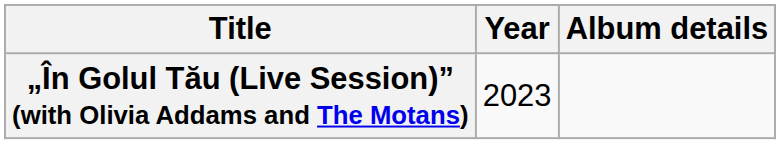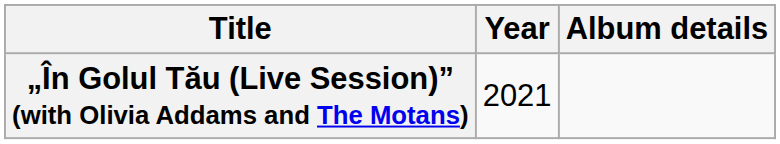(517, 95) 2023 -> (517, 95) 2021
